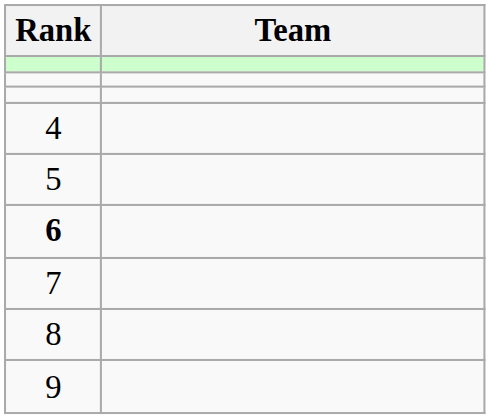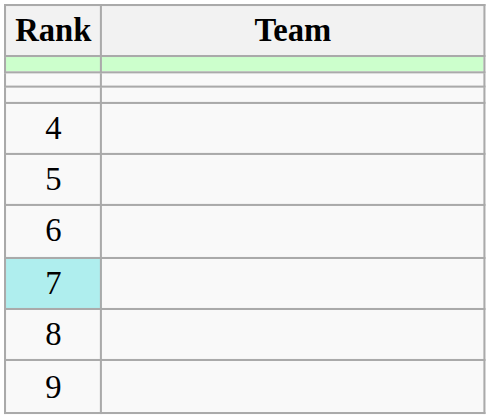(53, 230) bold -> (53, 230) normal
(53, 282) no background -> (53, 282) paleturquoise background
